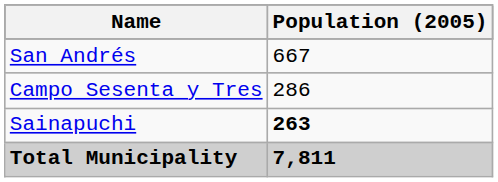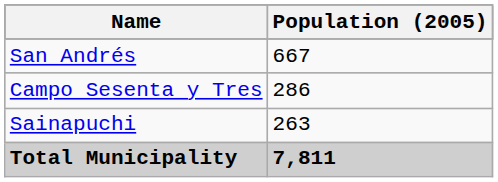(292, 125) bold -> (292, 125) normal
